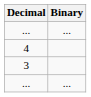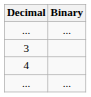(26, 48) 4 -> (26, 48) 3
(26, 65) 3 -> (26, 65) 4
